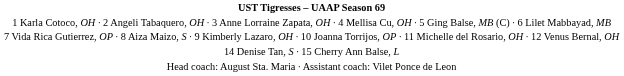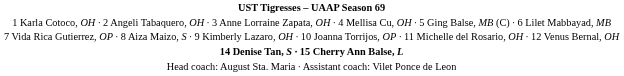(312, 52) normal -> (312, 52) bold
